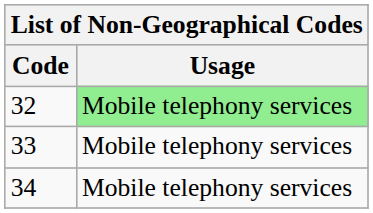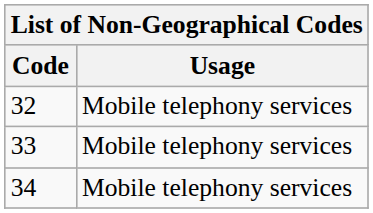(217, 106) lightgreen background -> (217, 106) no background
